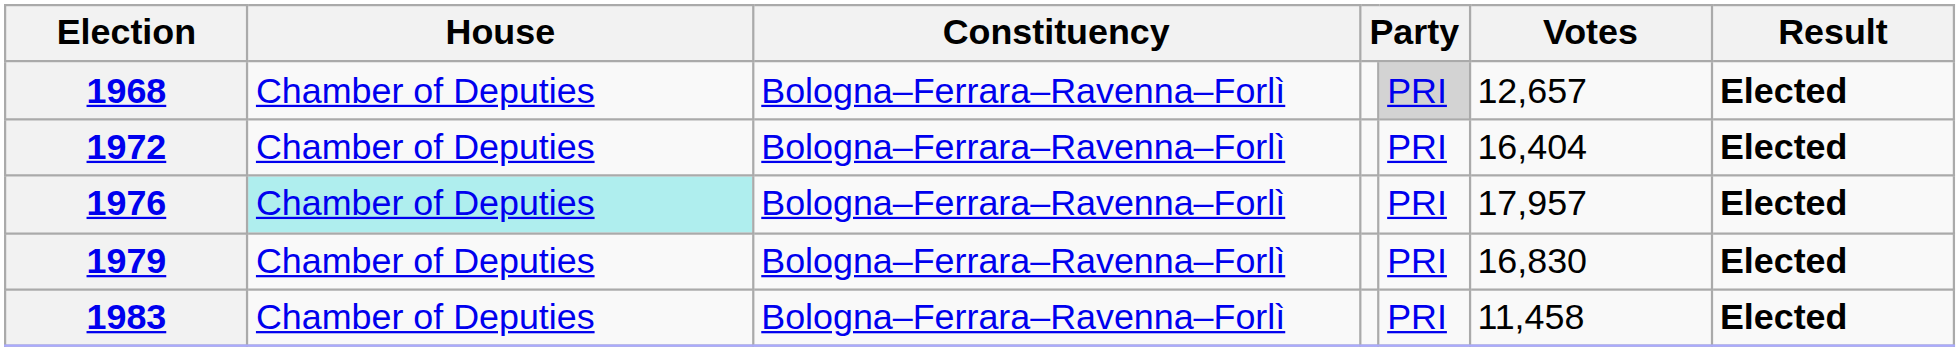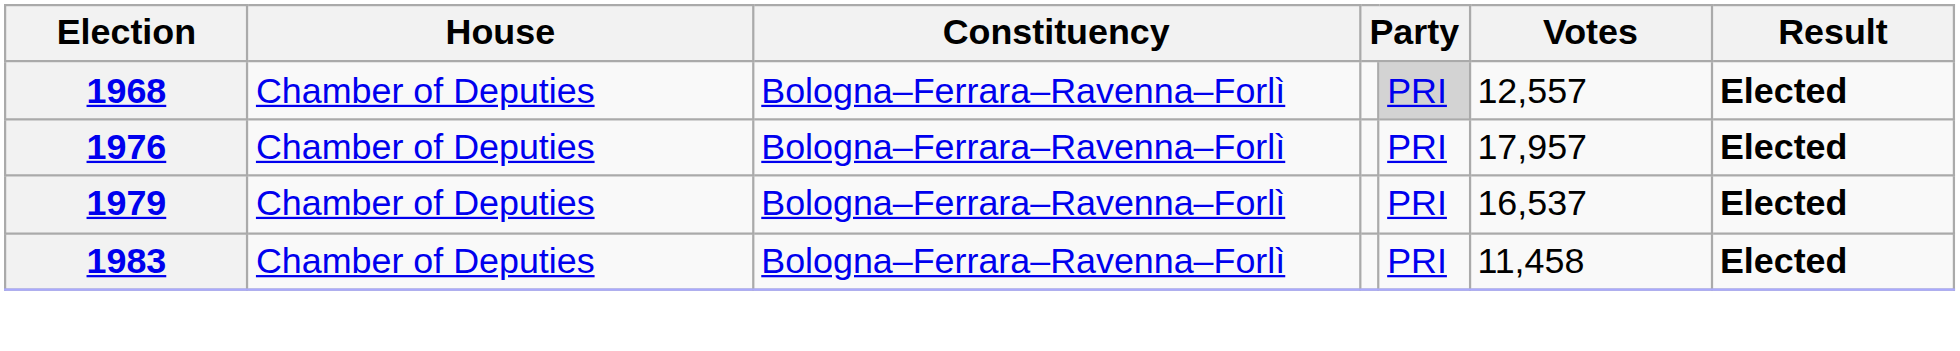(1532, 89) 12,657 -> (1532, 89) 12,557
- row: (126, 146)
(425, 203) paleturquoise background -> (425, 146) no background
(1532, 260) 16,830 -> (1532, 203) 16,537
